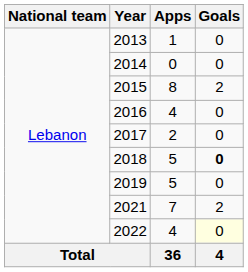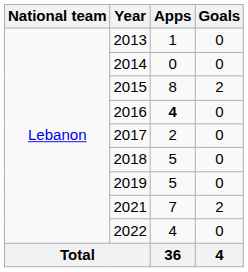(173, 111) normal -> (173, 111) bold
(219, 159) bold -> (219, 159) normal
(219, 231) lightyellow background -> (219, 231) no background
